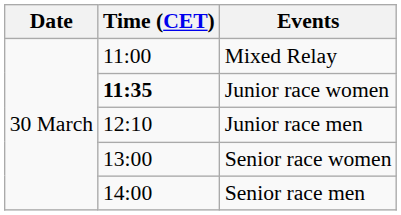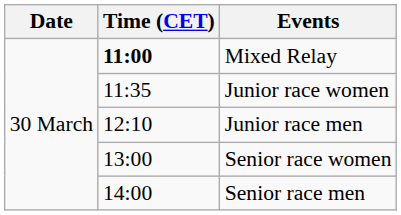(127, 55) normal -> (128, 55) bold
(128, 90) bold -> (127, 90) normal
